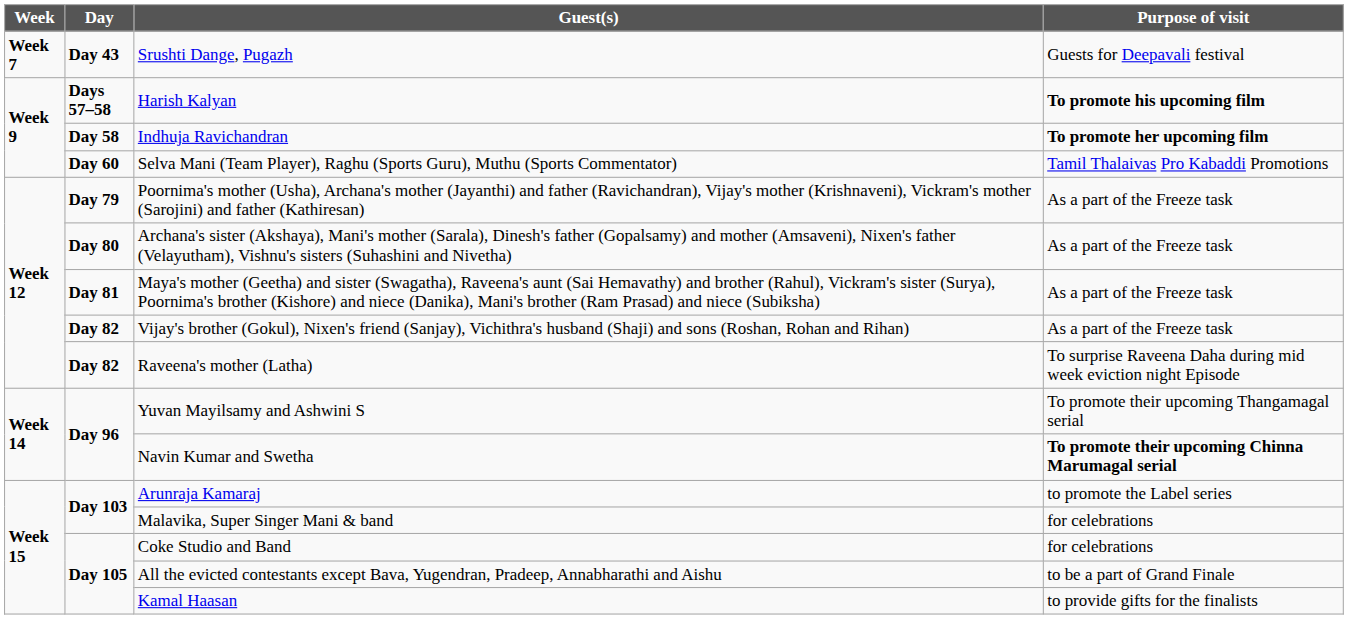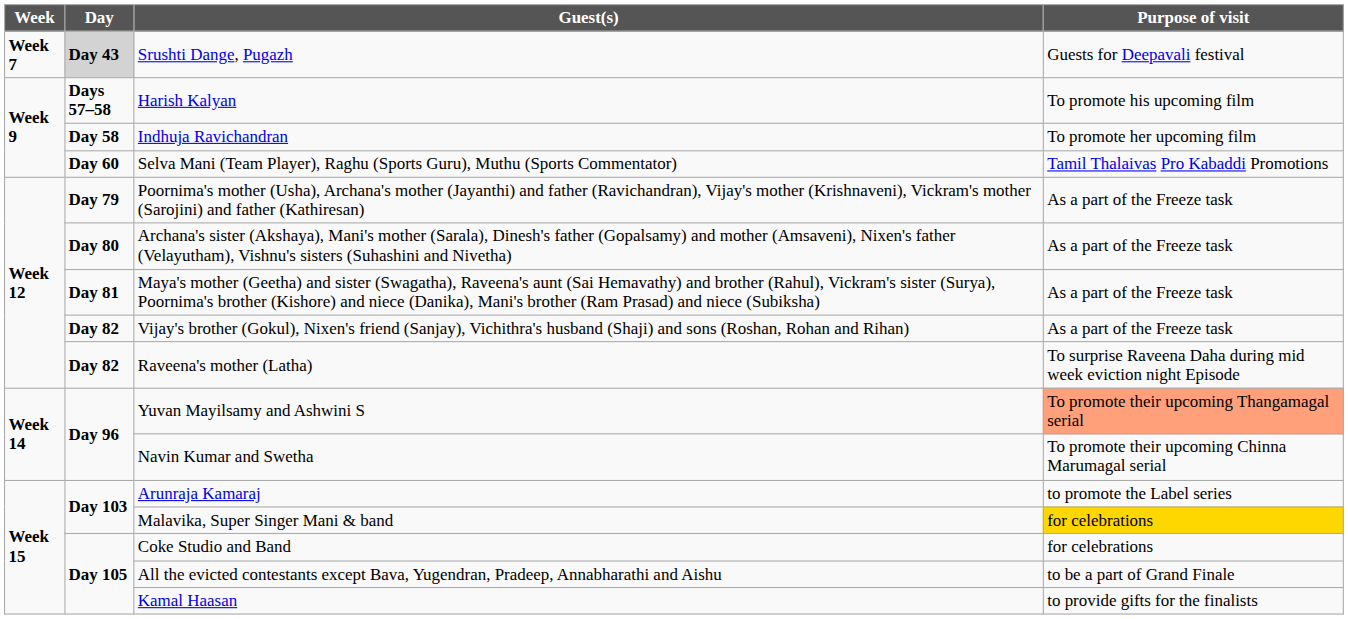(94, 54) no background -> (94, 54) lightgrey background
(1156, 100) bold -> (1151, 100) normal
(1158, 136) bold -> (1152, 136) normal
(1188, 410) no background -> (1188, 410) lightsalmon background
(1175, 456) bold -> (1167, 456) normal
(1100, 520) no background -> (1100, 520) gold background
